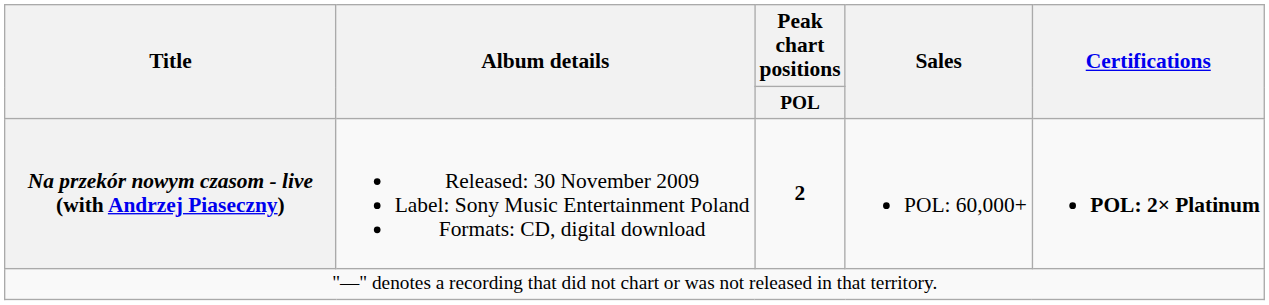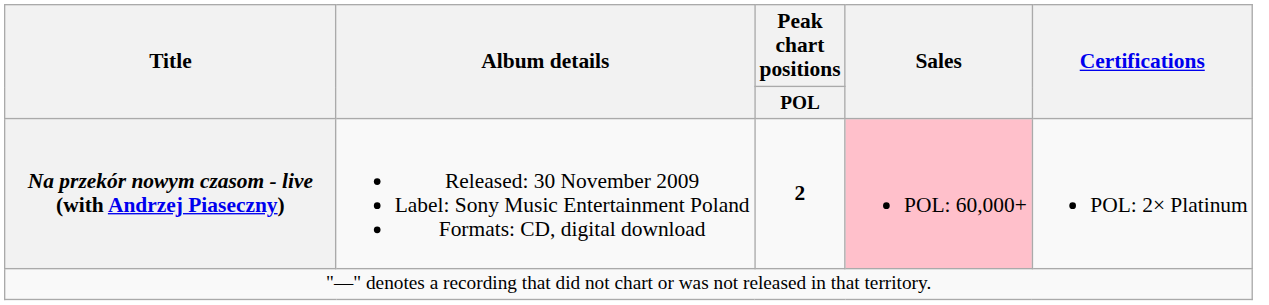(939, 205) no background -> (939, 205) pink background
(1148, 205) bold -> (1142, 205) normal
